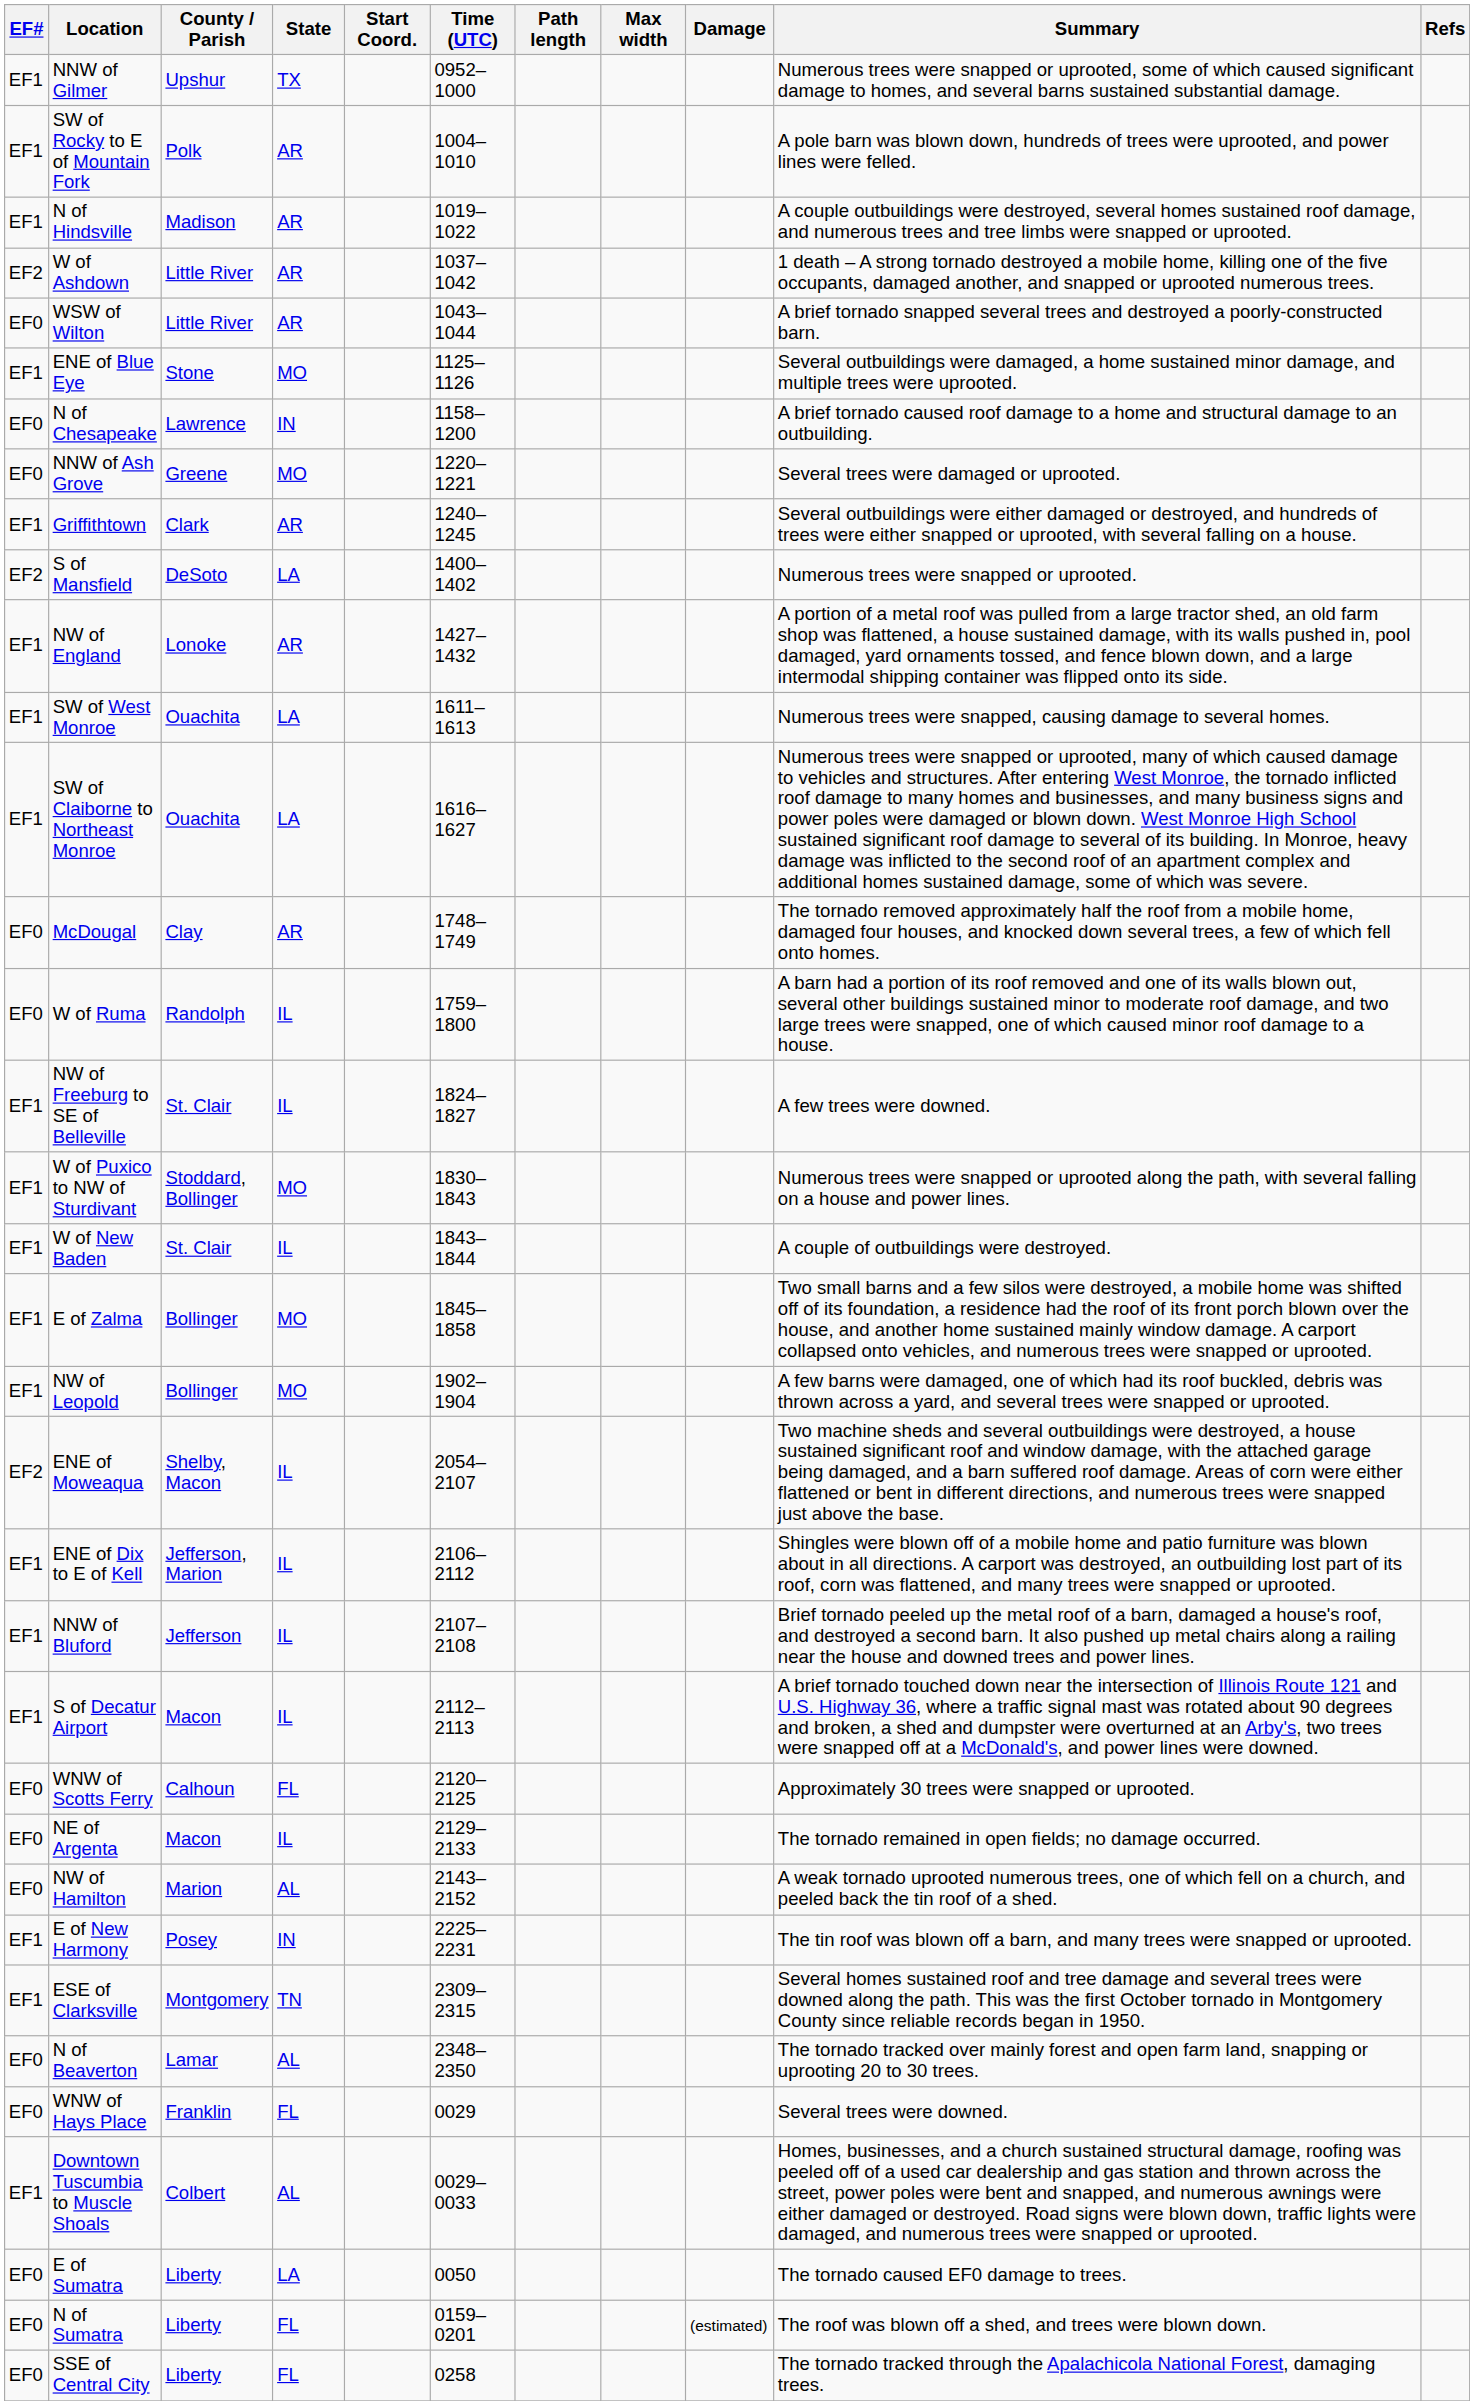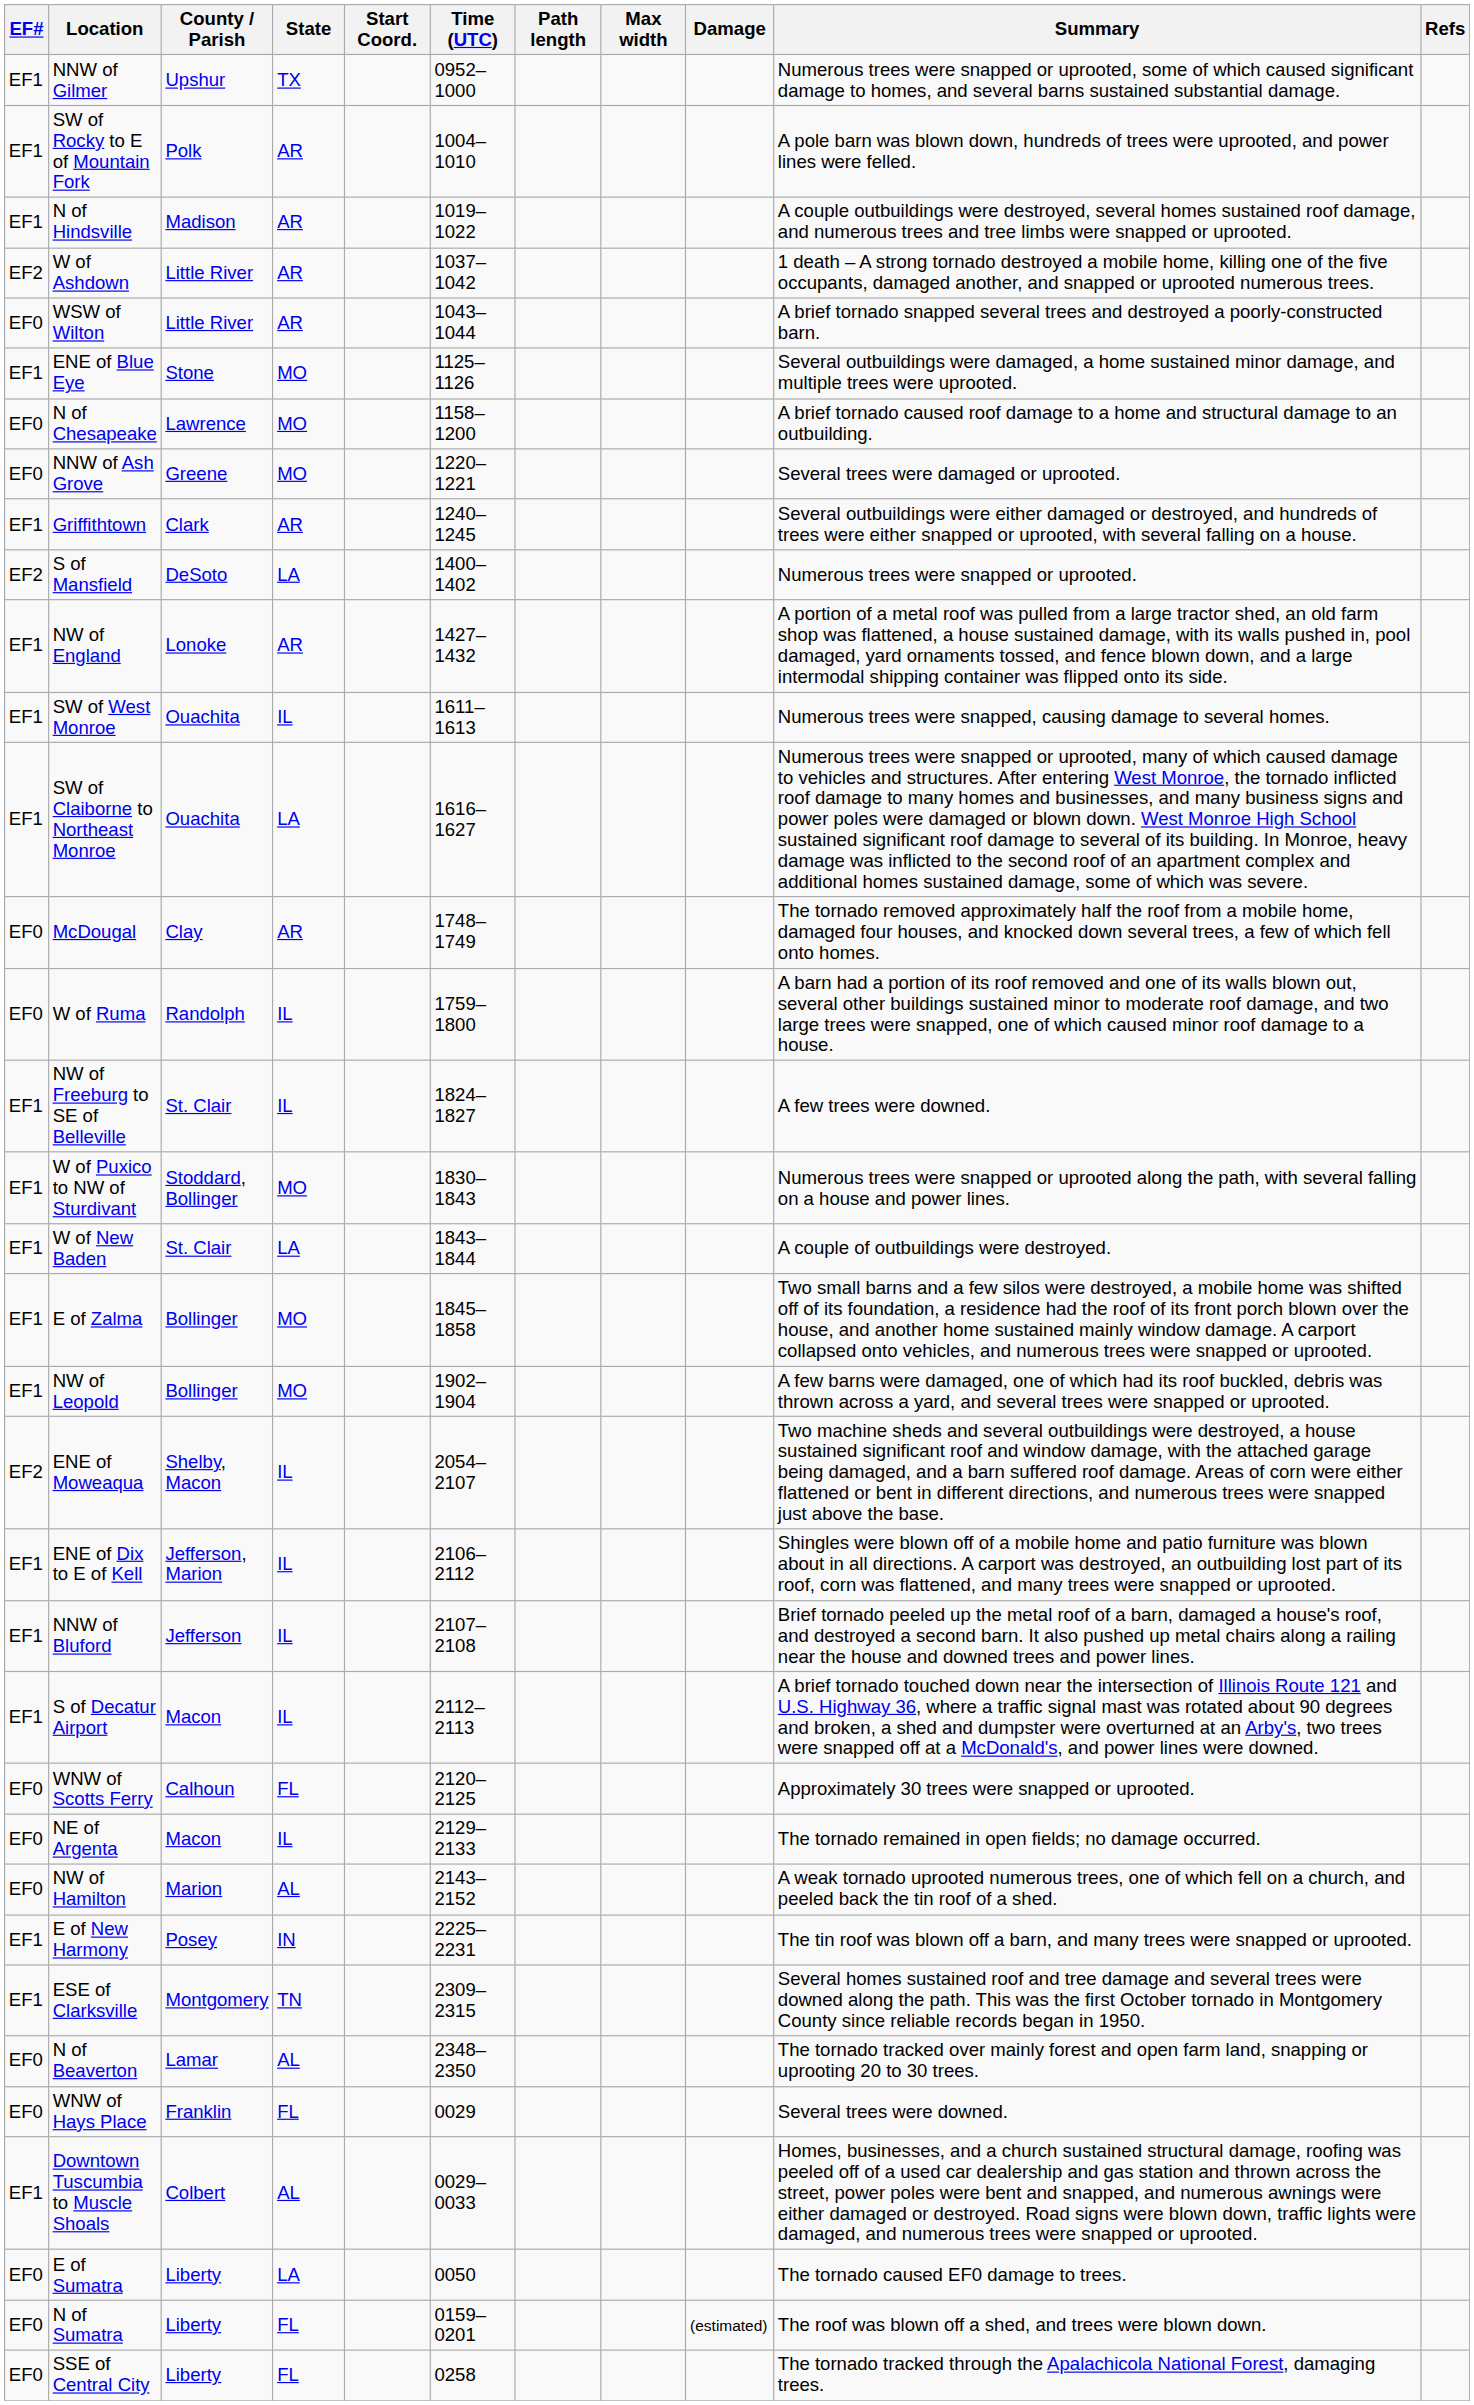(286, 423) IN -> (292, 423) MO
(288, 716) LA -> (285, 716) IL
(285, 1248) IL -> (288, 1248) LA
